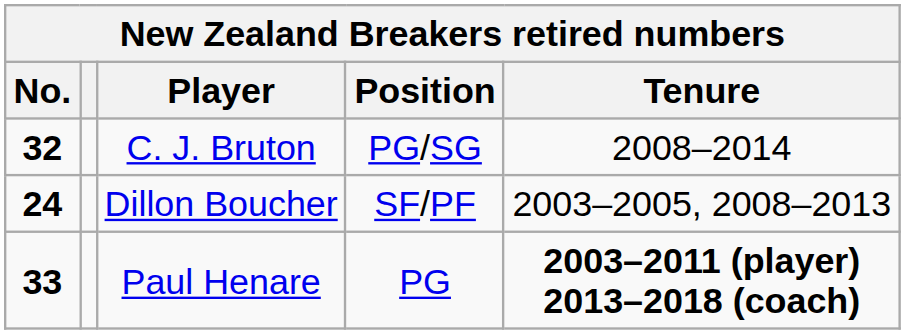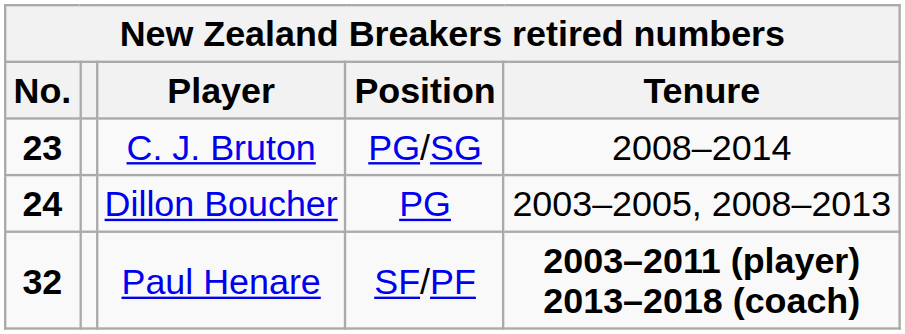(42, 147) 32 -> (42, 147) 23
(425, 204) SF/PF -> (425, 204) PG
(42, 281) 33 -> (42, 281) 32
(425, 281) PG -> (425, 281) SF/PF
